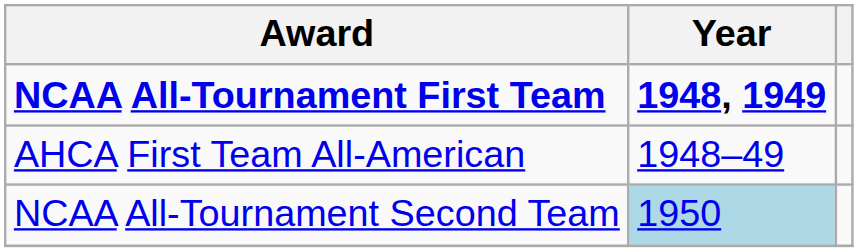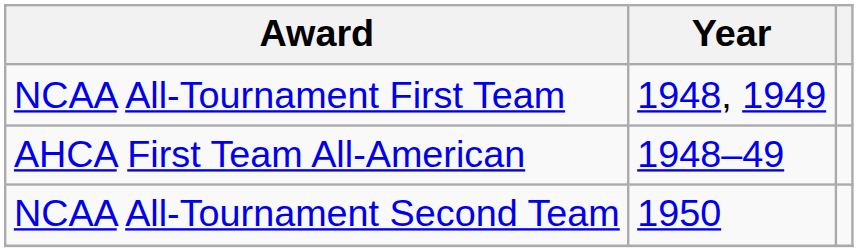(310, 94) bold -> (290, 94) normal
(732, 94) bold -> (732, 94) normal
(679, 214) lightblue background -> (679, 214) no background
